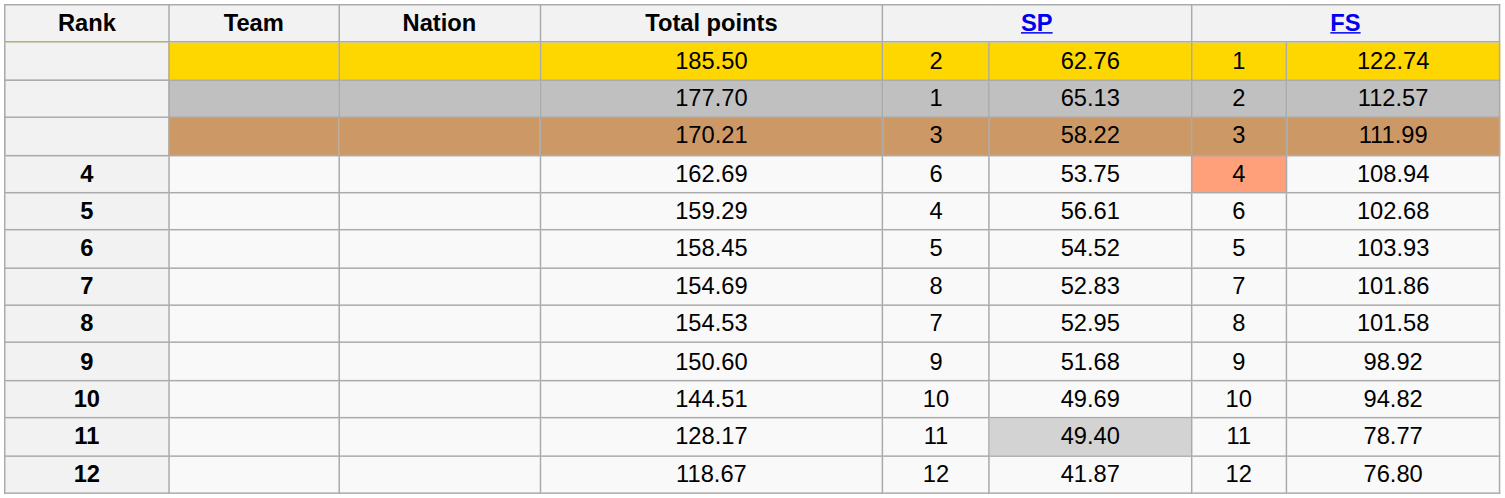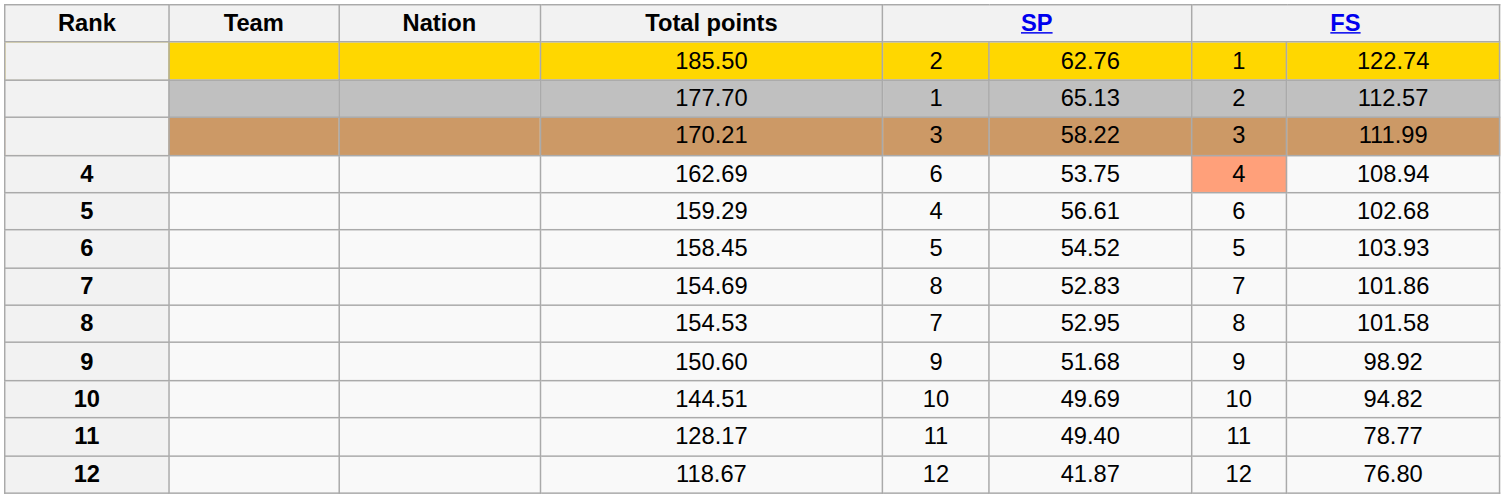(1090, 436) lightgrey background -> (1090, 436) no background
